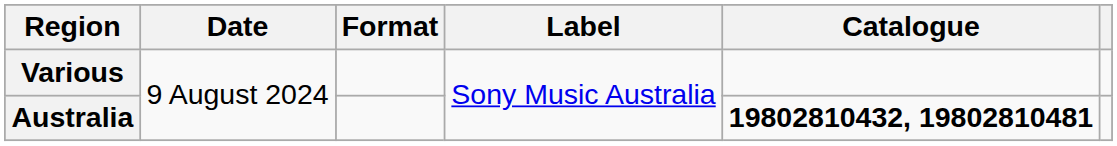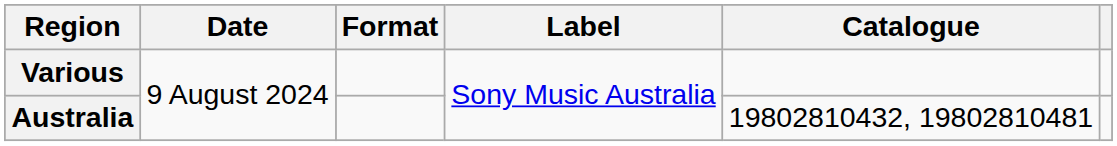(911, 117) bold -> (911, 117) normal
